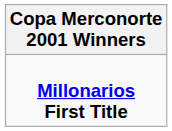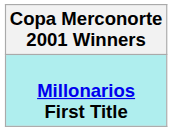(86, 100) no background -> (86, 100) paleturquoise background
